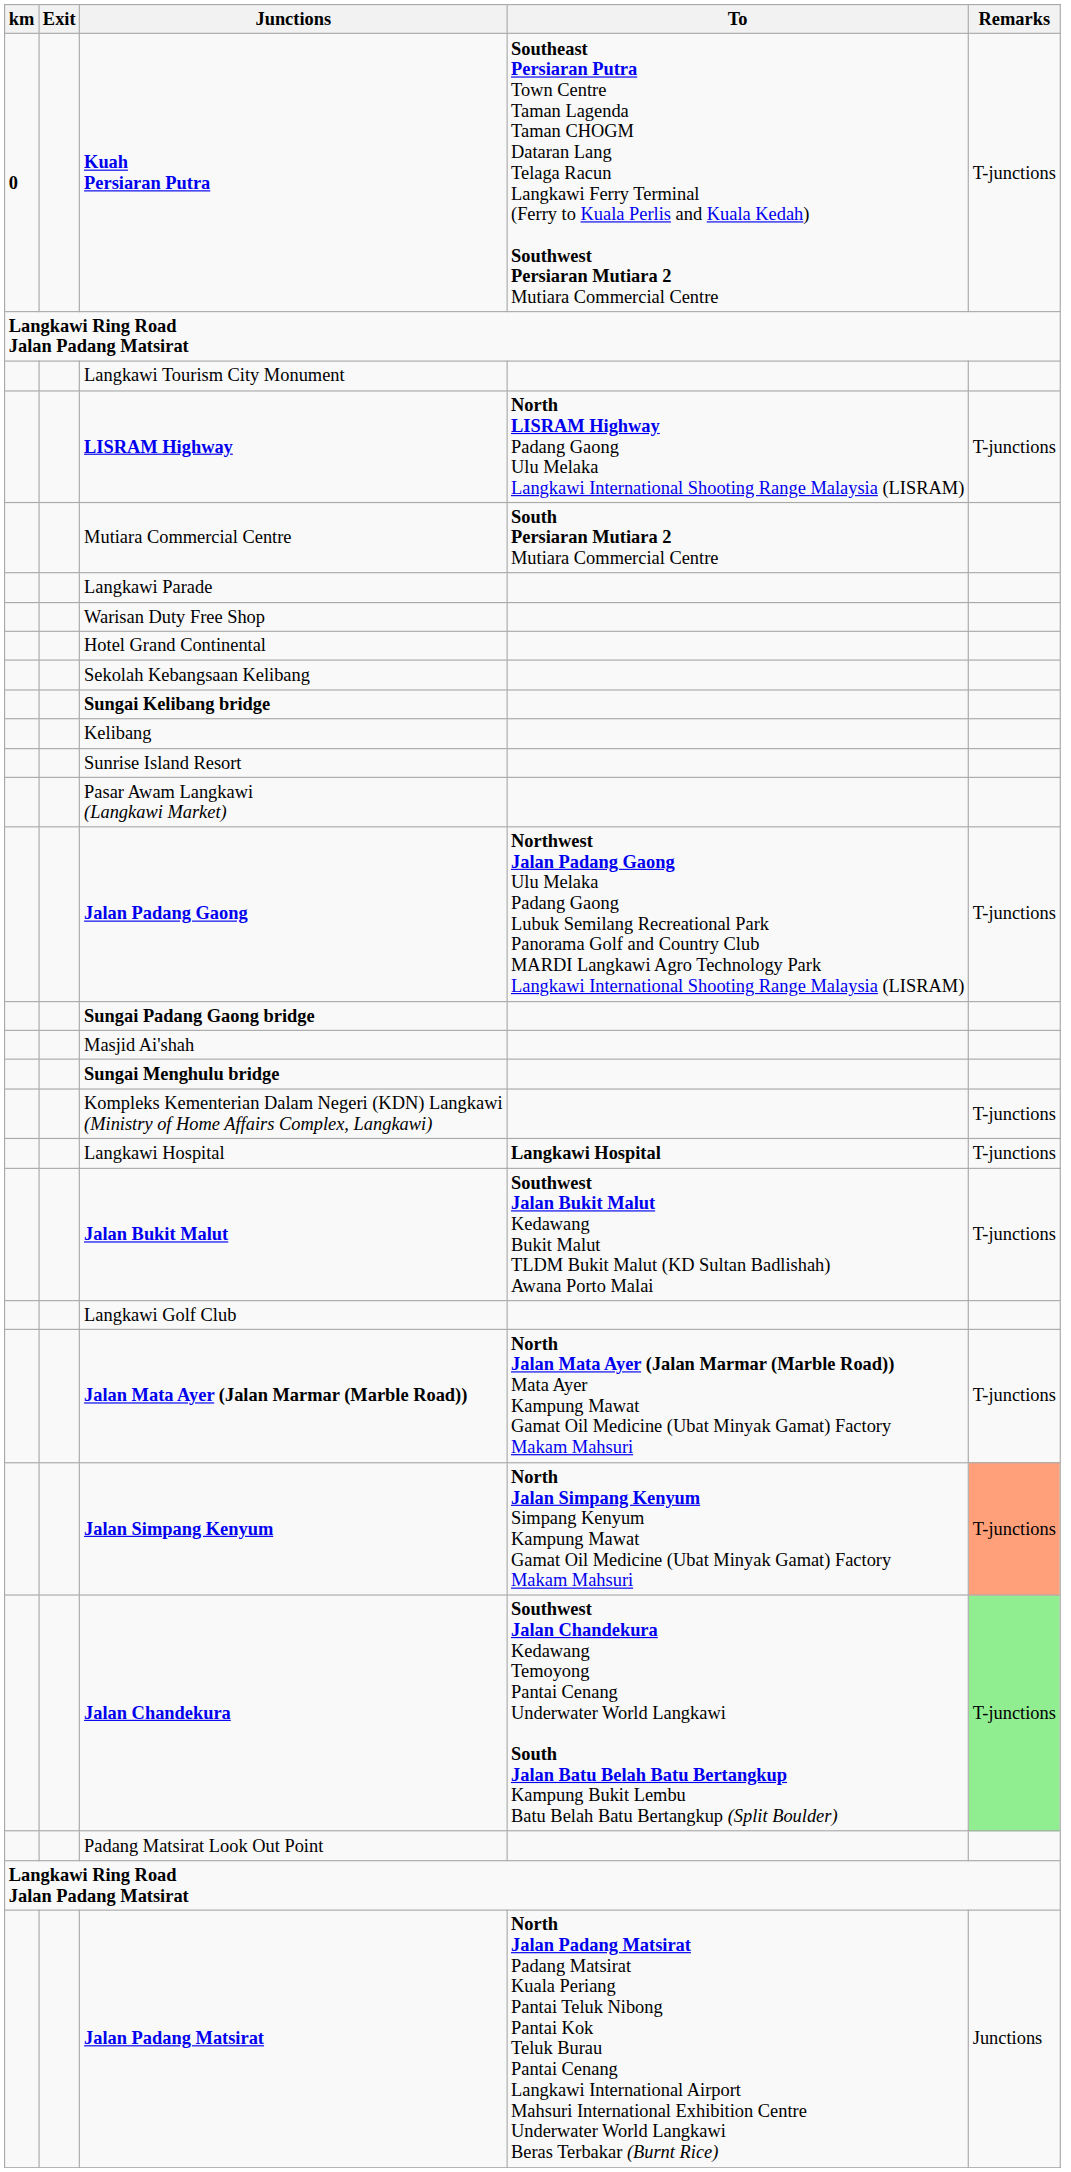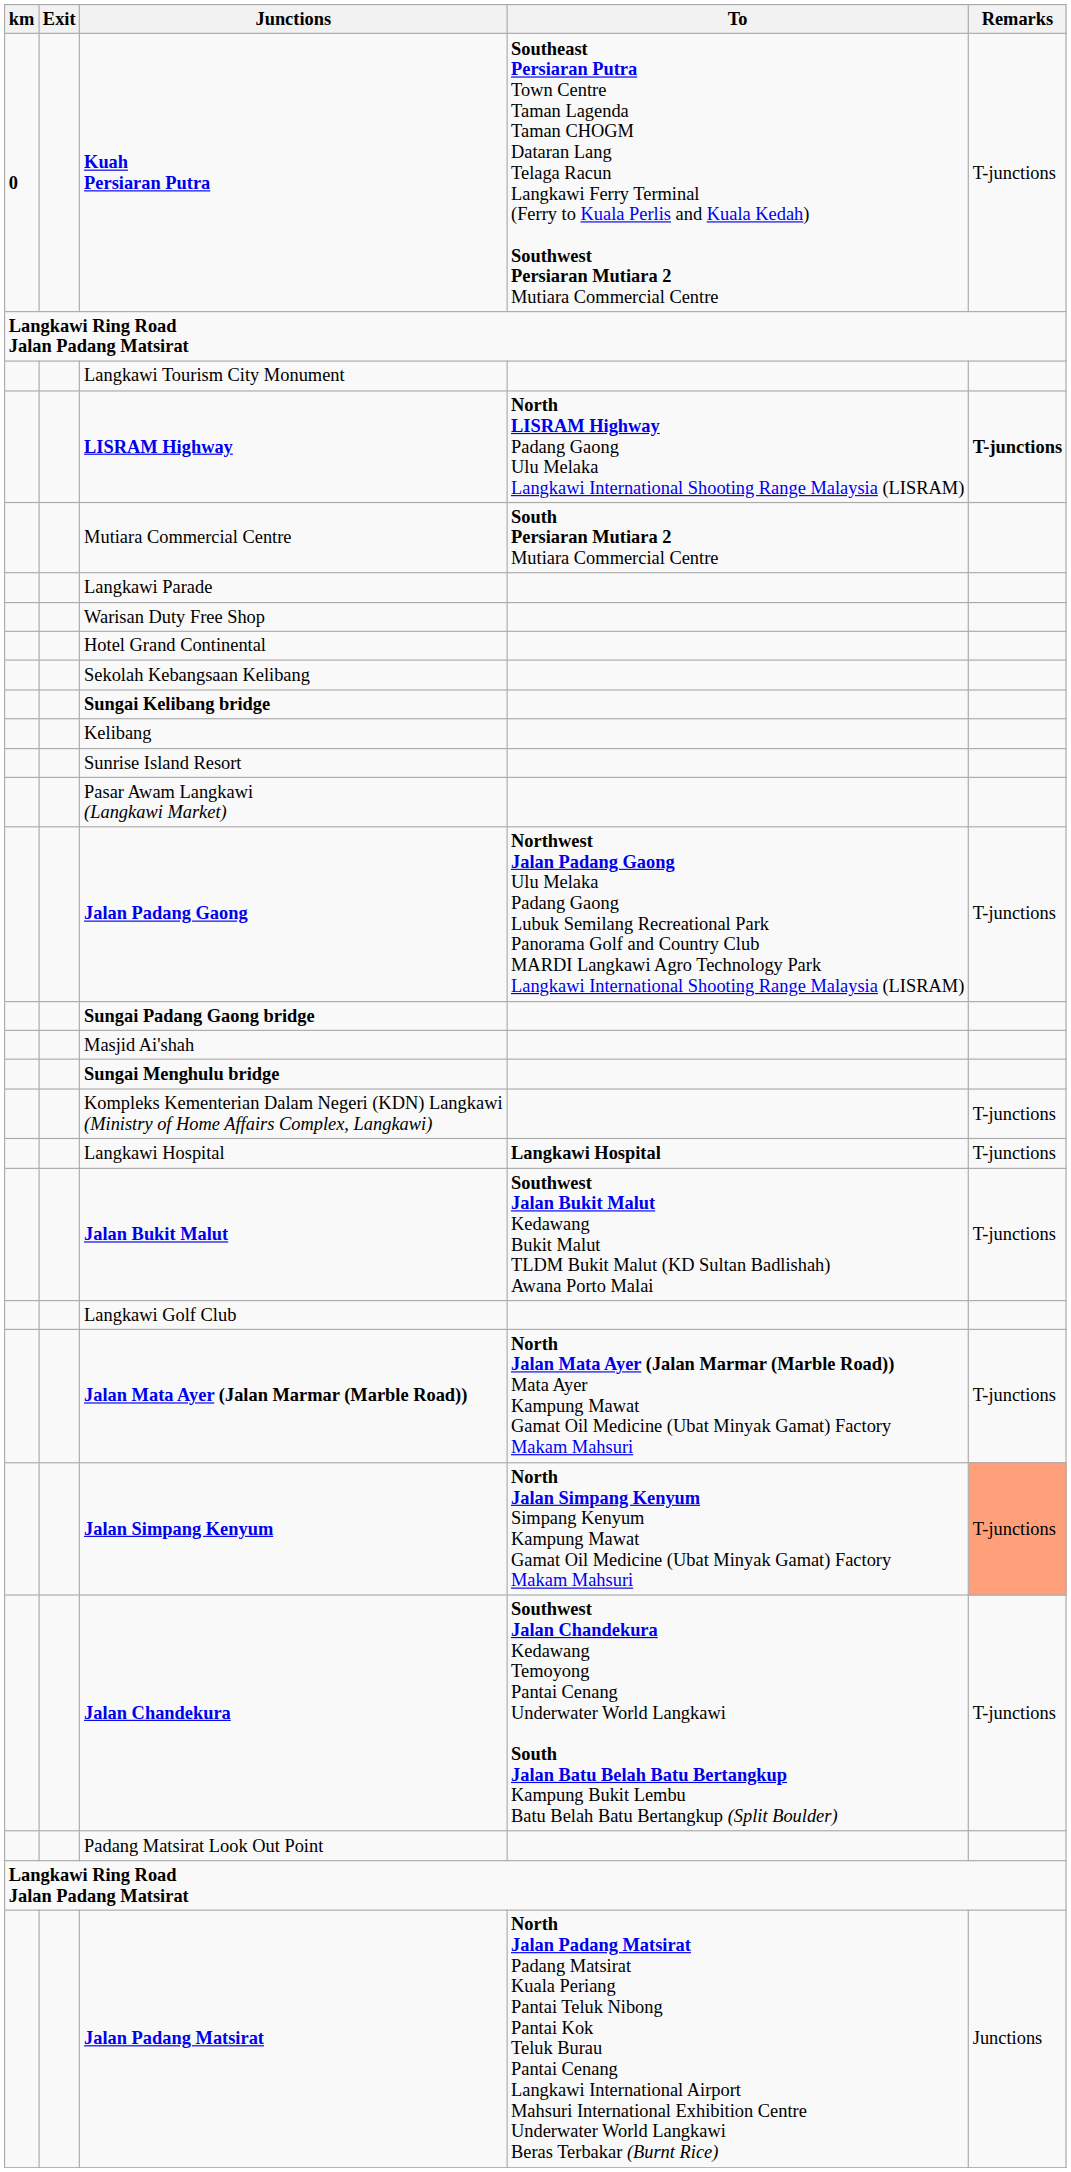(1014, 446) normal -> (1017, 446) bold
(1014, 1713) lightgreen background -> (1014, 1713) no background
